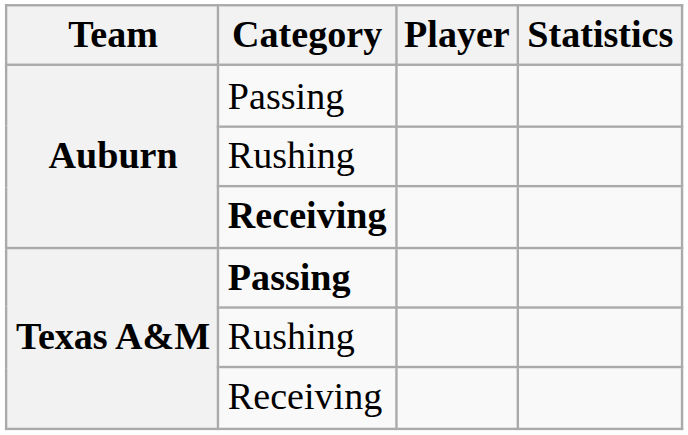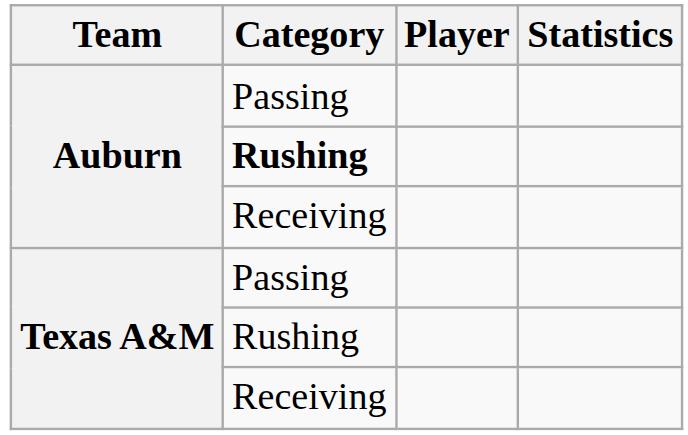(291, 155) normal -> (300, 155) bold
(307, 215) bold -> (309, 215) normal
(289, 276) bold -> (290, 276) normal
